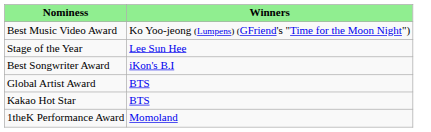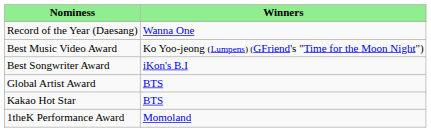+ row: (72, 30)
- row: (45, 48)
